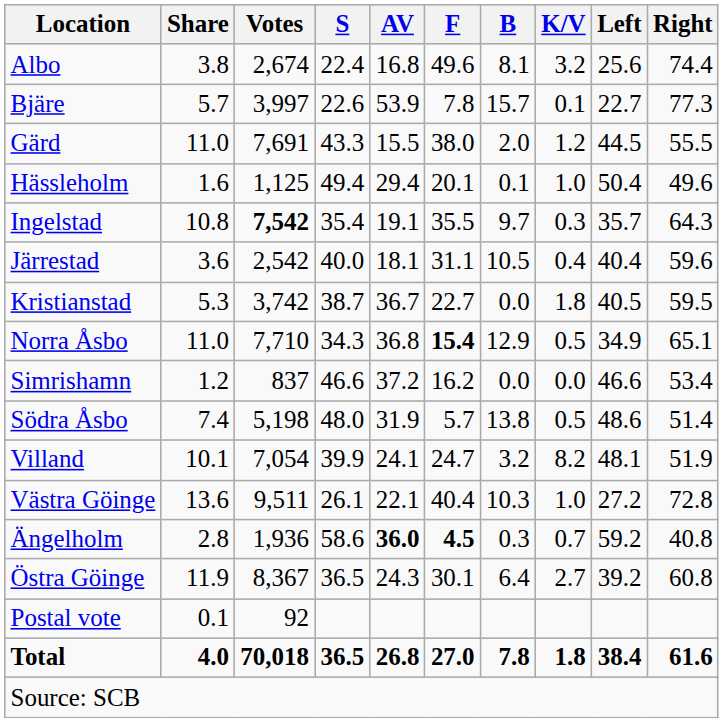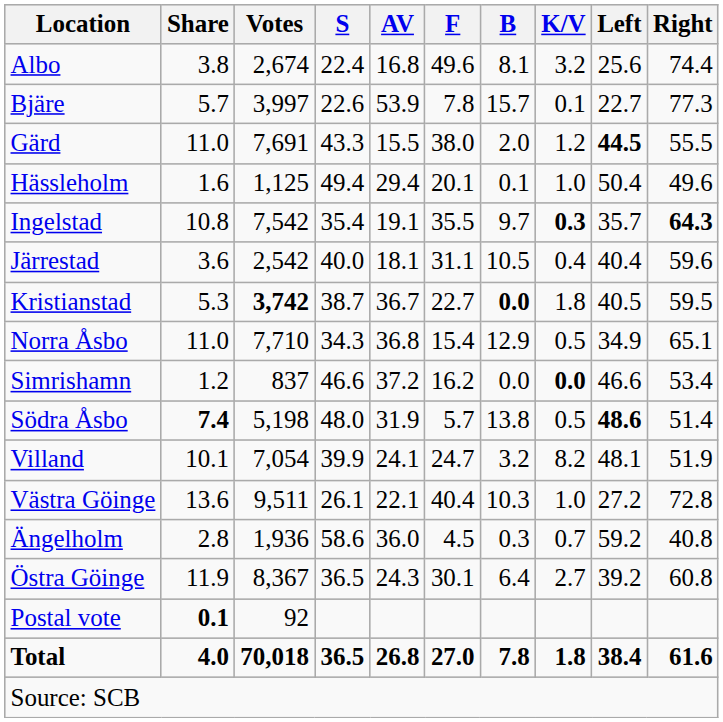(620, 143) normal -> (620, 143) bold
(281, 222) bold -> (281, 222) normal
(570, 222) normal -> (570, 222) bold
(691, 222) normal -> (691, 222) bold
(281, 301) normal -> (281, 301) bold
(514, 301) normal -> (514, 301) bold
(453, 340) bold -> (453, 340) normal
(570, 380) normal -> (570, 380) bold
(213, 420) normal -> (213, 420) bold
(620, 420) normal -> (620, 420) bold
(398, 538) bold -> (398, 538) normal
(459, 538) bold -> (459, 538) normal
(213, 618) normal -> (213, 618) bold
